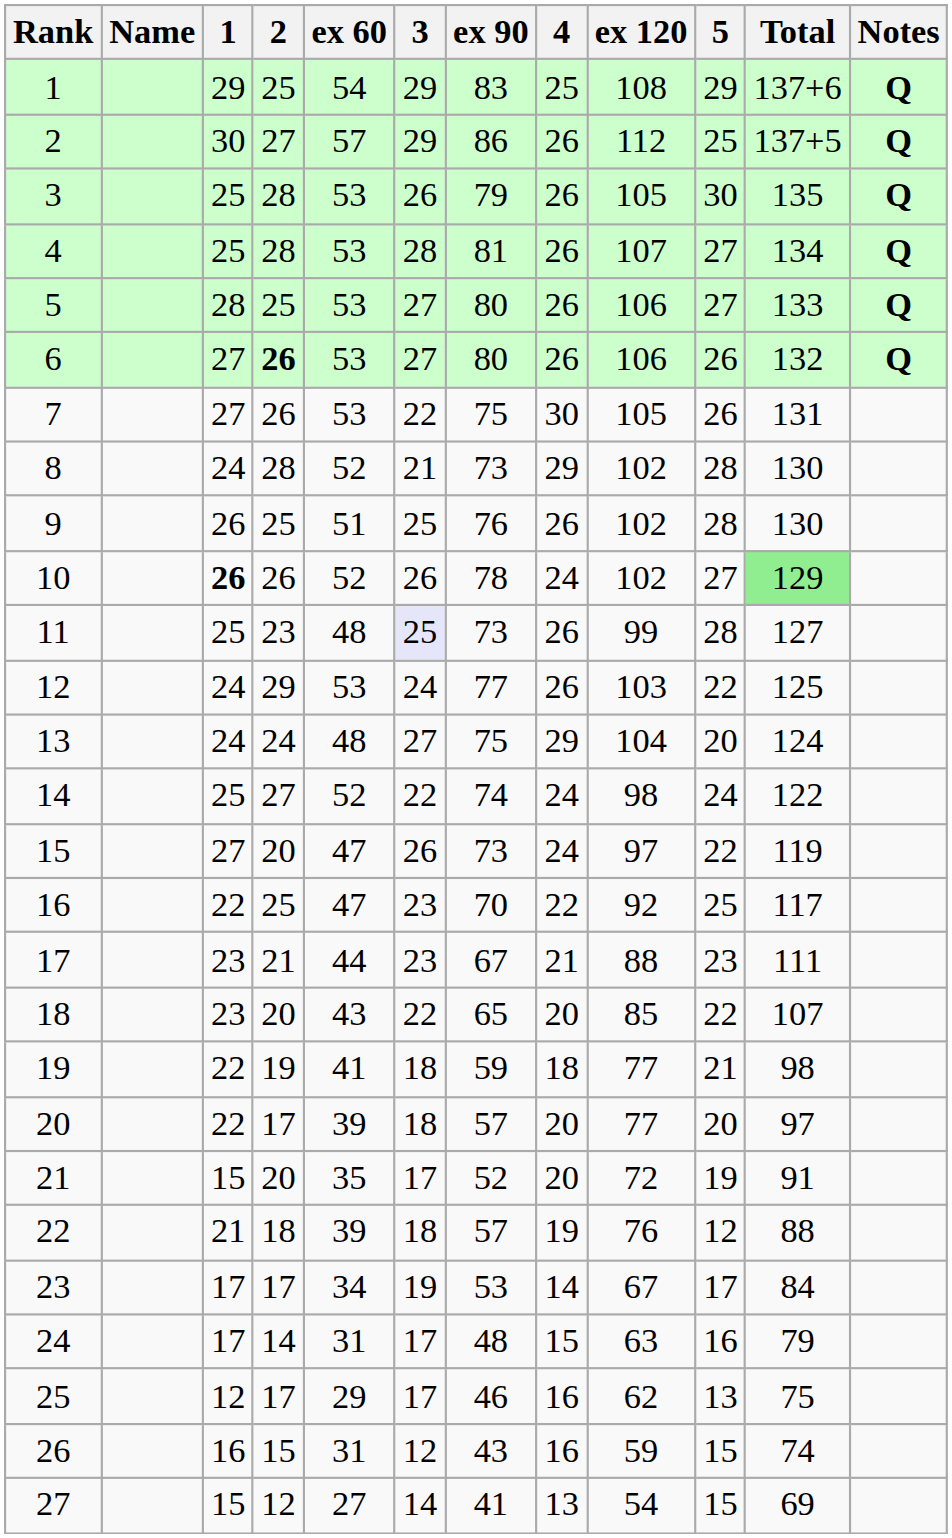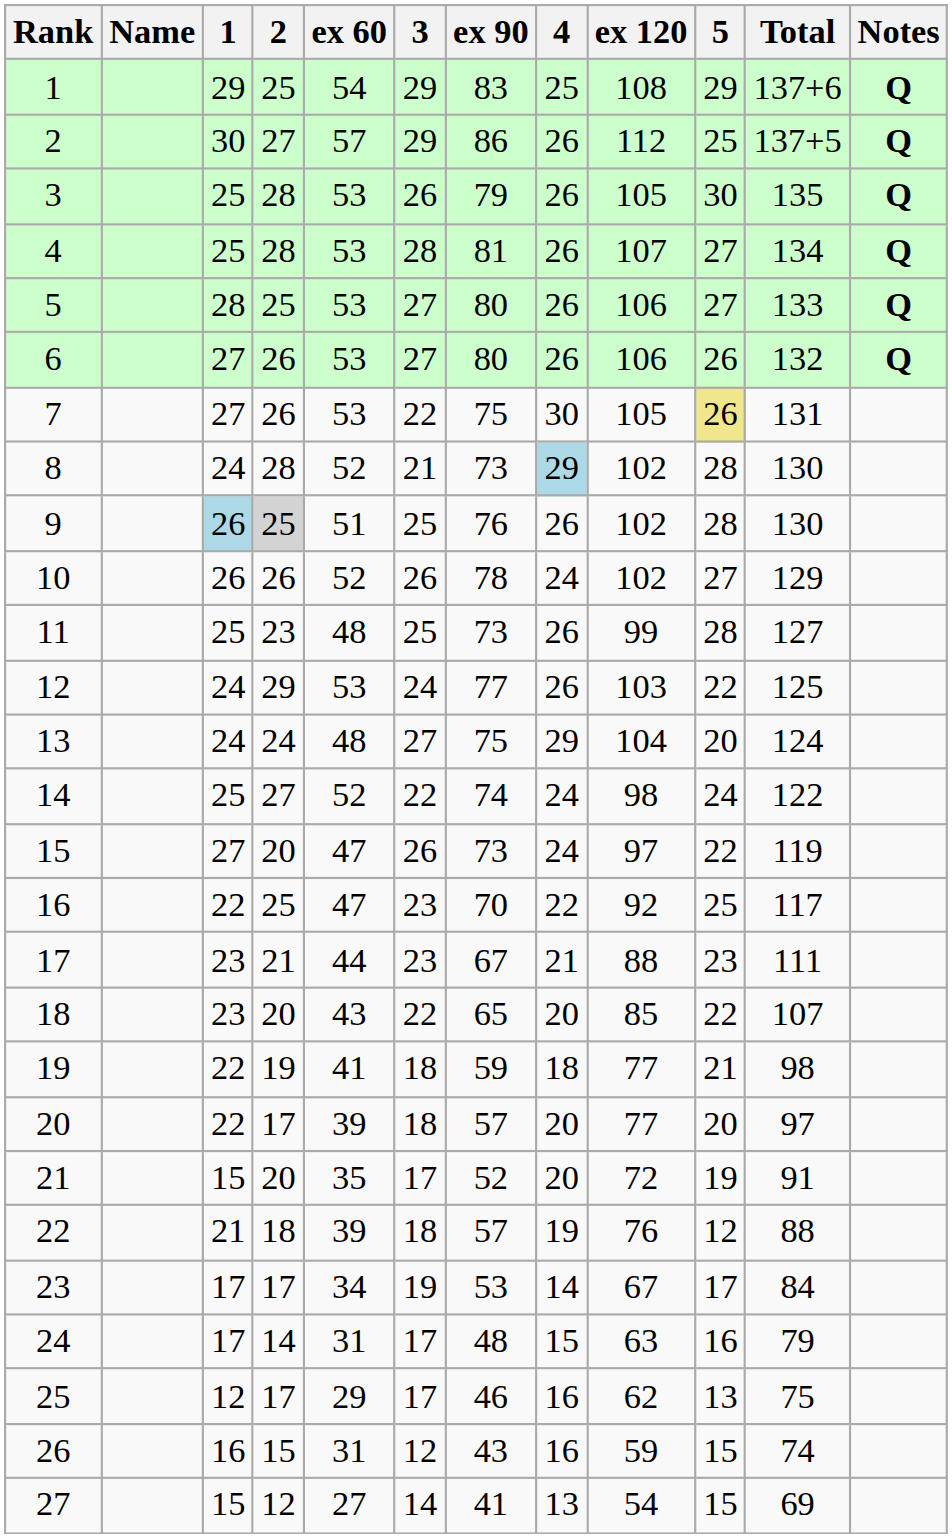(278, 359) bold -> (278, 359) normal
(720, 413) no background -> (720, 413) khaki background
(562, 468) no background -> (562, 468) lightblue background
(228, 522) no background -> (228, 522) lightblue background
(278, 522) no background -> (278, 522) lightgrey background
(228, 577) bold -> (228, 577) normal
(798, 577) lightgreen background -> (798, 577) no background
(420, 631) lavender background -> (420, 631) no background
